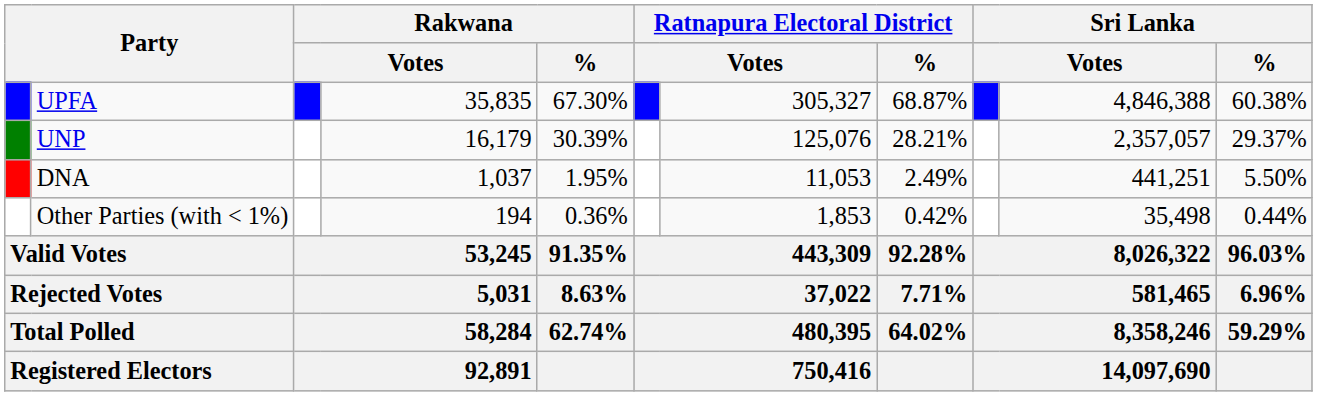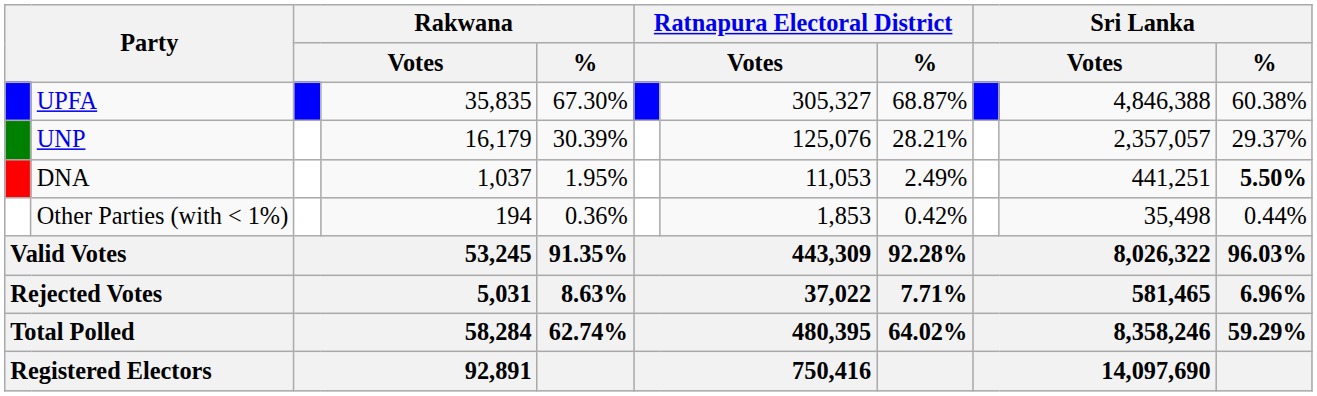(1275, 178) normal -> (1273, 178) bold
